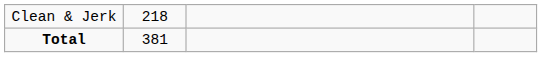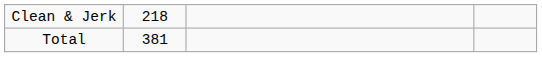(64, 40) bold -> (64, 40) normal
